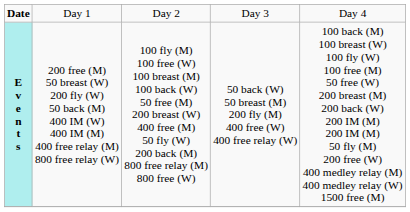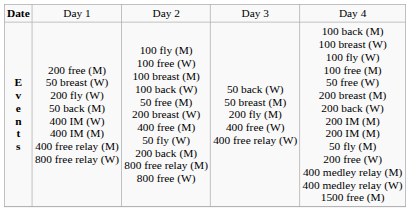(18, 114) paleturquoise background -> (18, 114) no background
